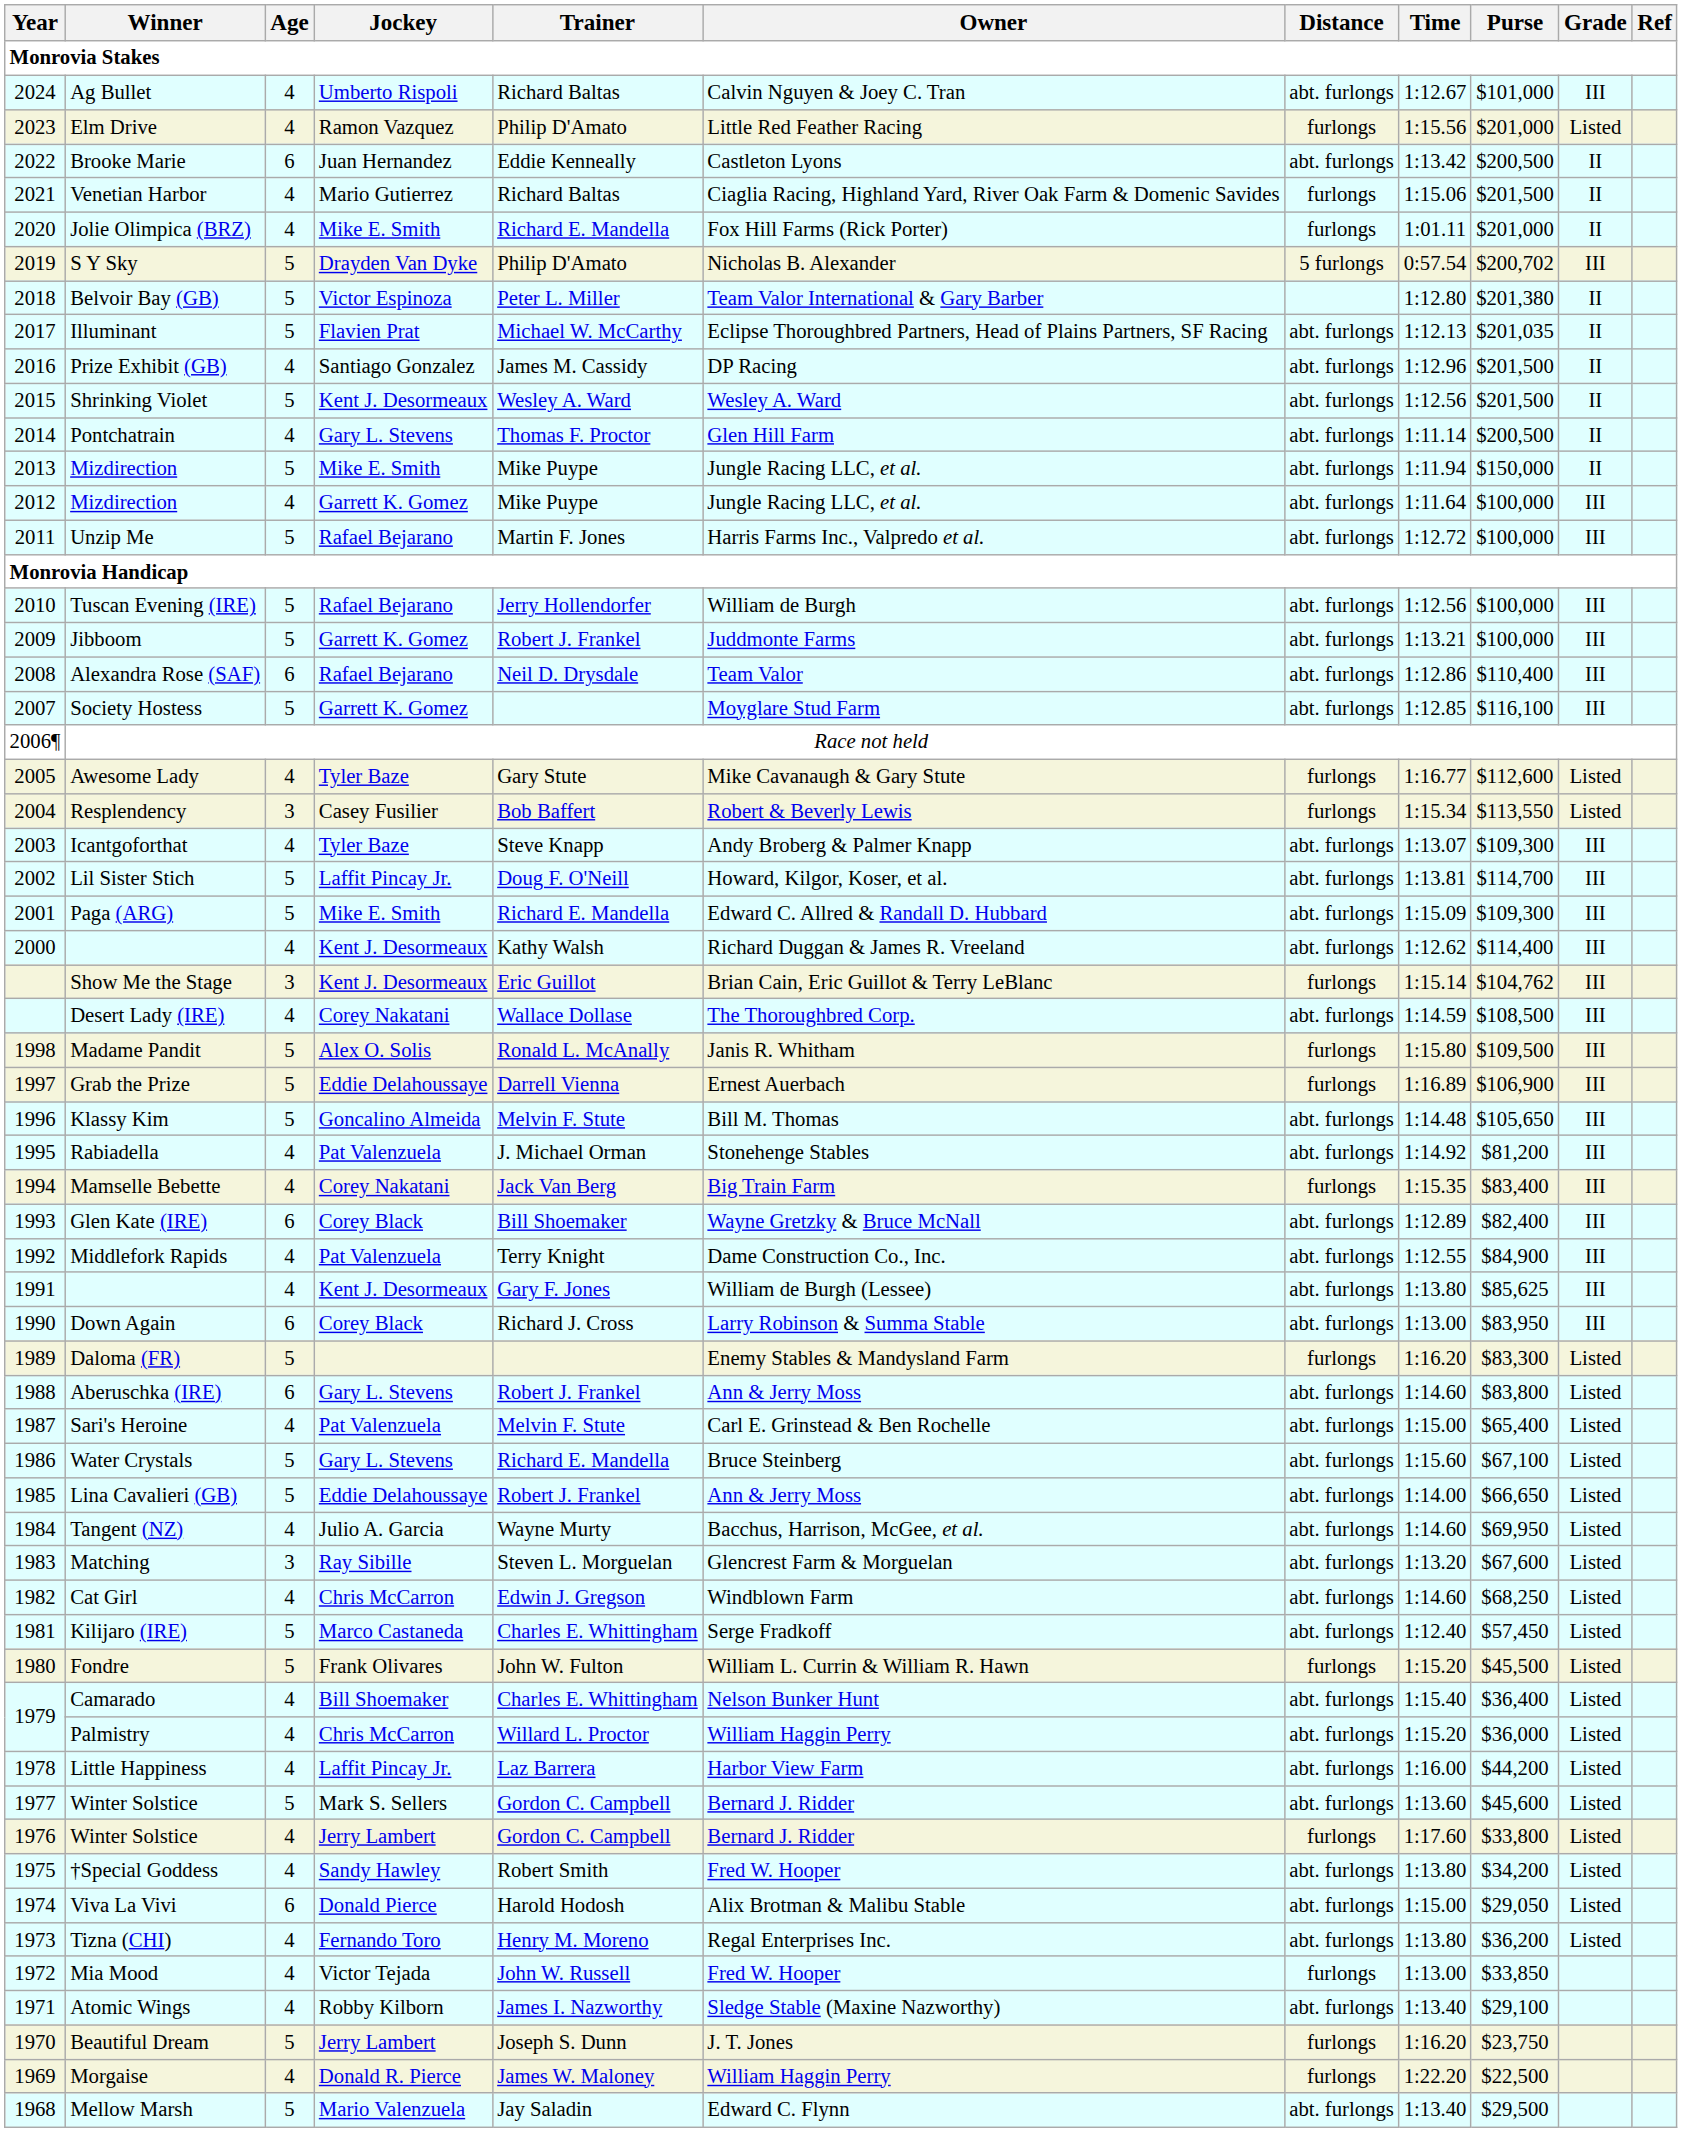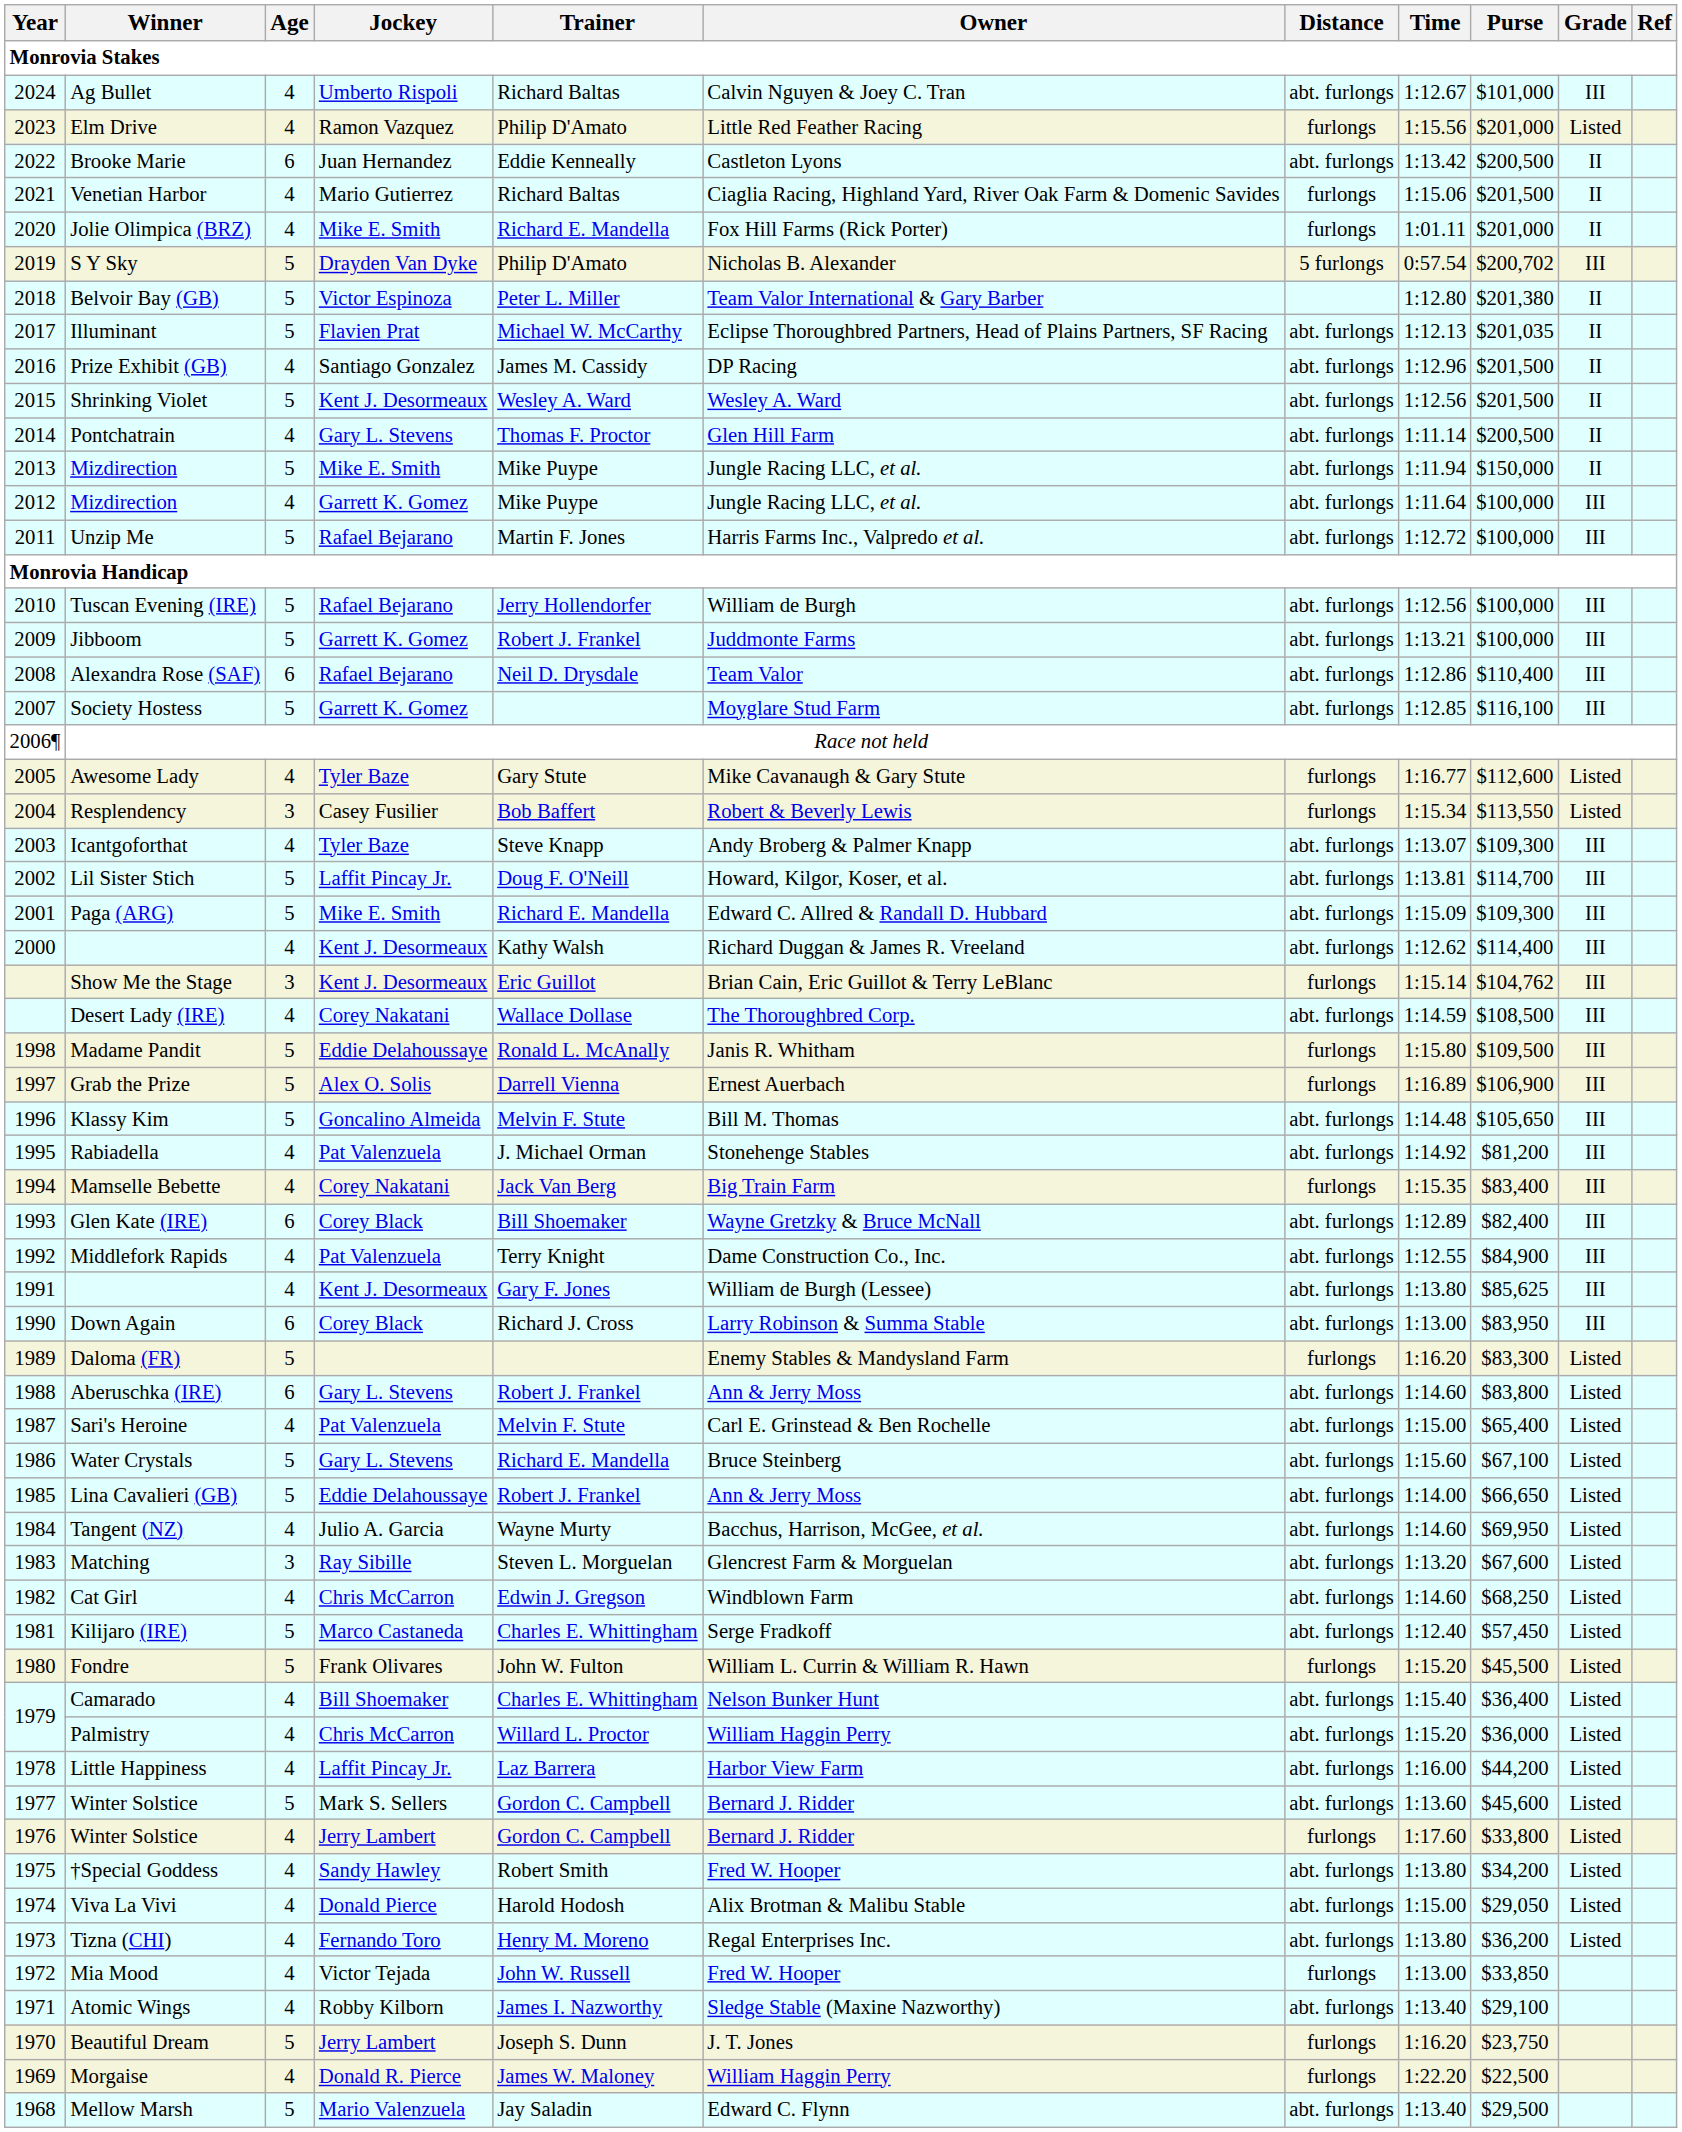(375, 1049) Alex O. Solis -> (403, 1049) Eddie Delahoussaye
(403, 1084) Eddie Delahoussaye -> (375, 1084) Alex O. Solis
(289, 1904) 6 -> (289, 1904) 4
